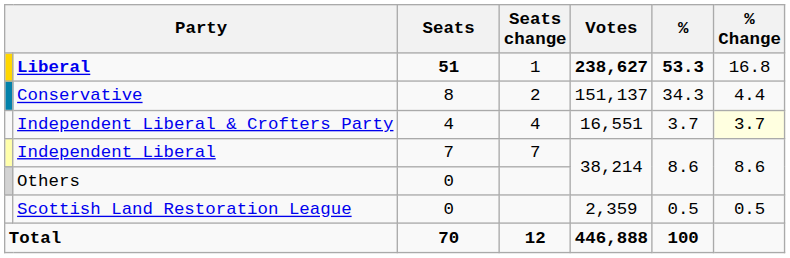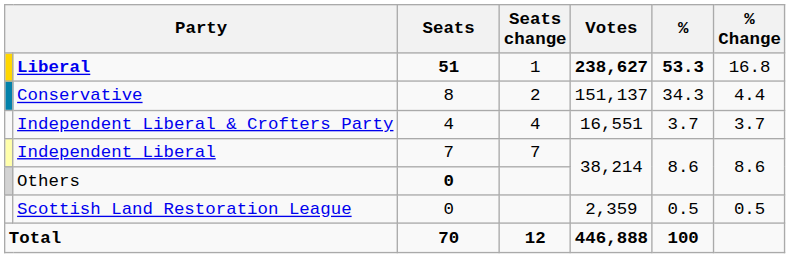(750, 124) lightyellow background -> (750, 124) no background
(449, 181) normal -> (449, 181) bold
